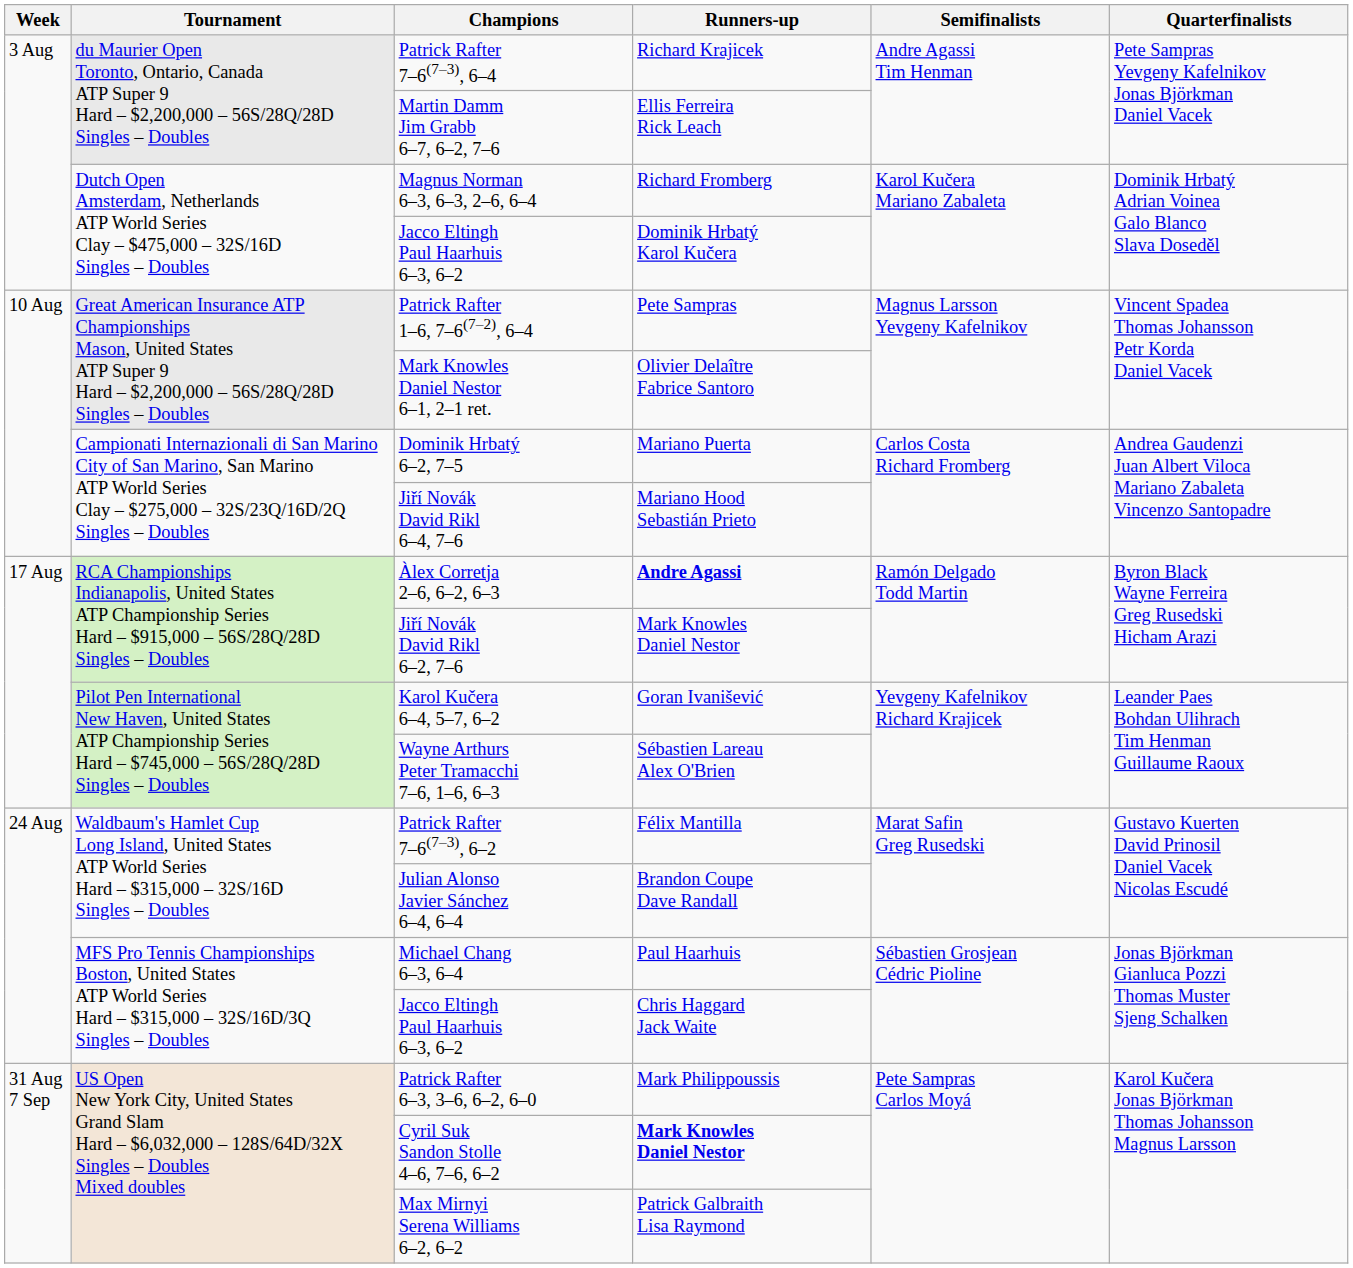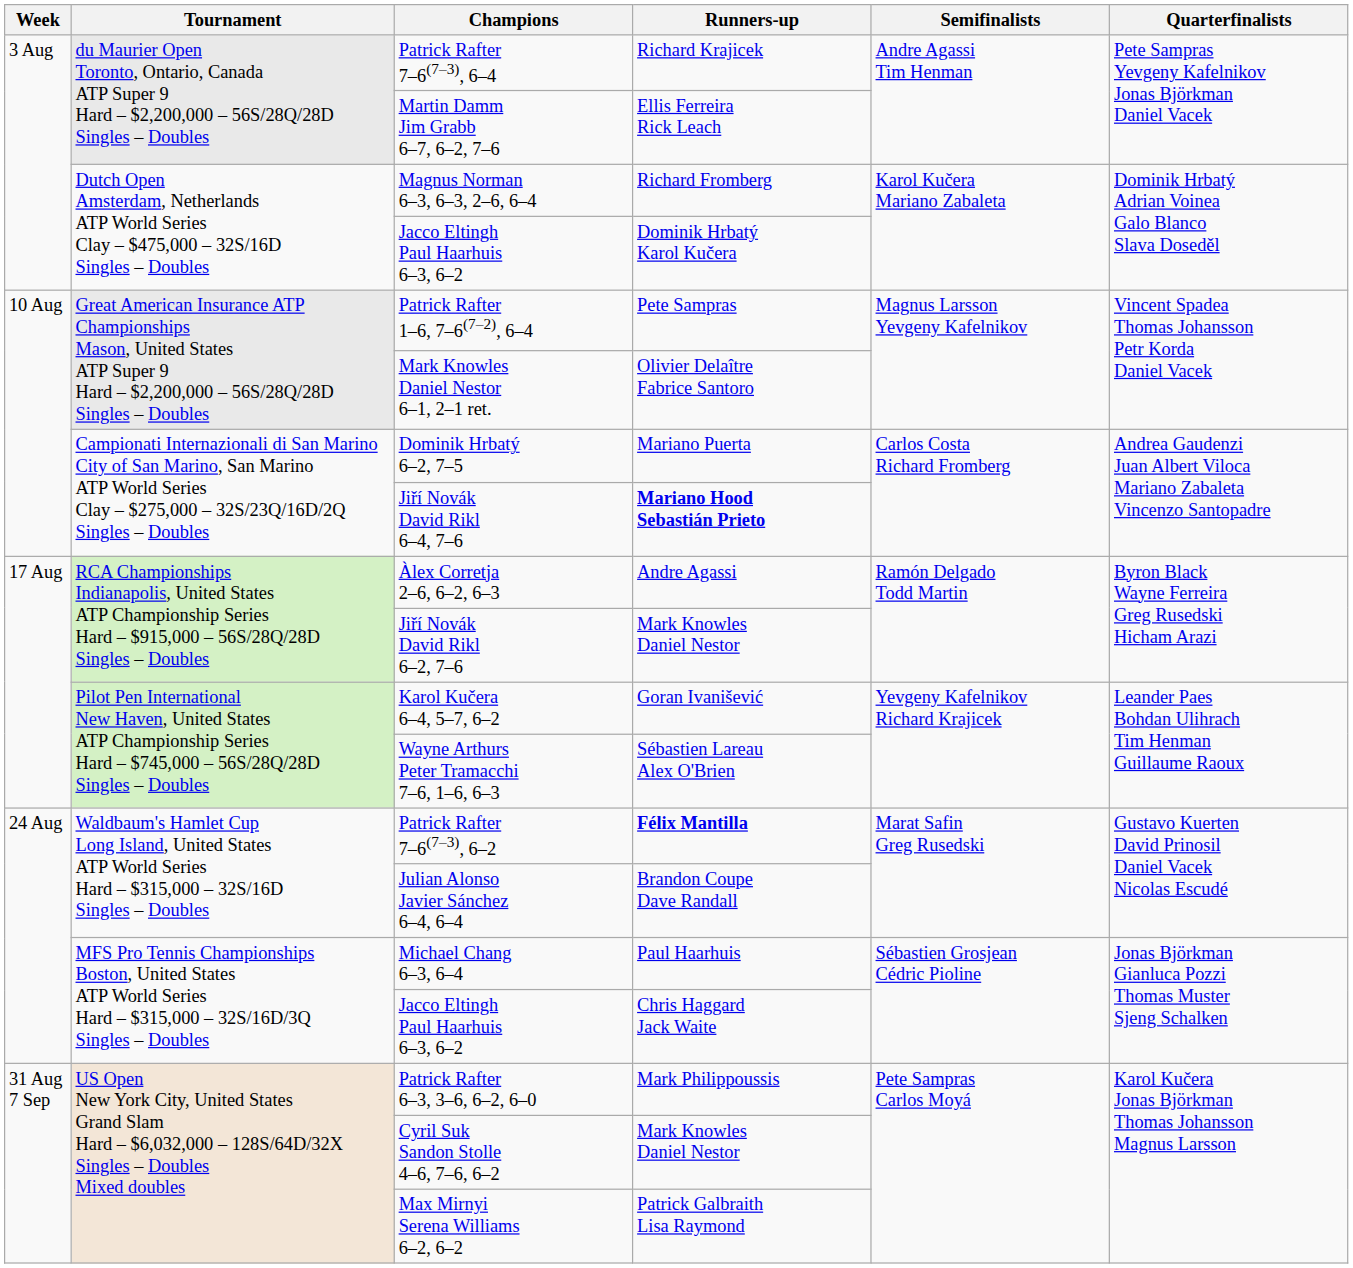(697, 508) normal -> (701, 508) bold
(689, 571) bold -> (687, 571) normal
(689, 823) normal -> (692, 823) bold
(696, 1141) bold -> (692, 1141) normal
